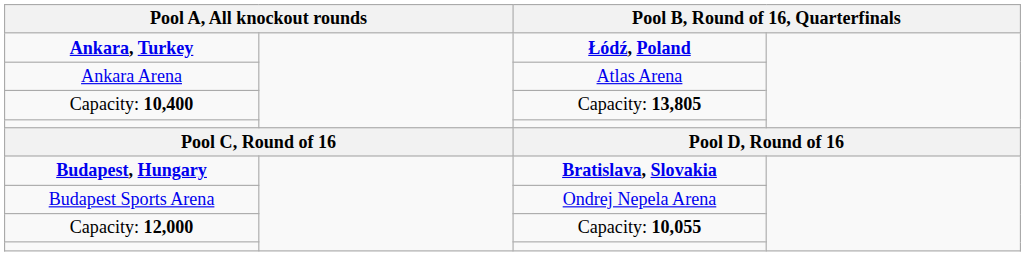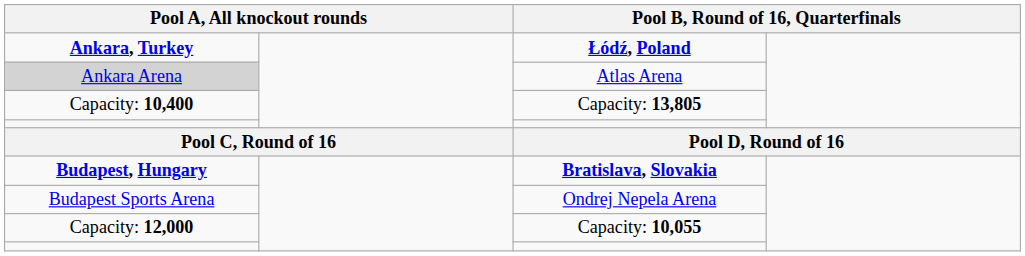(132, 76) no background -> (132, 76) lightgrey background
